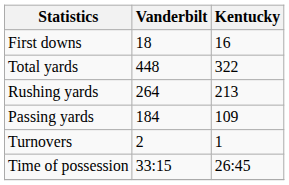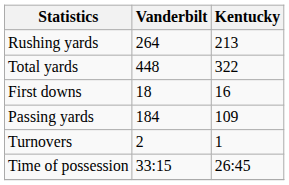rows swapped: (45, 42) <-> (53, 92)
